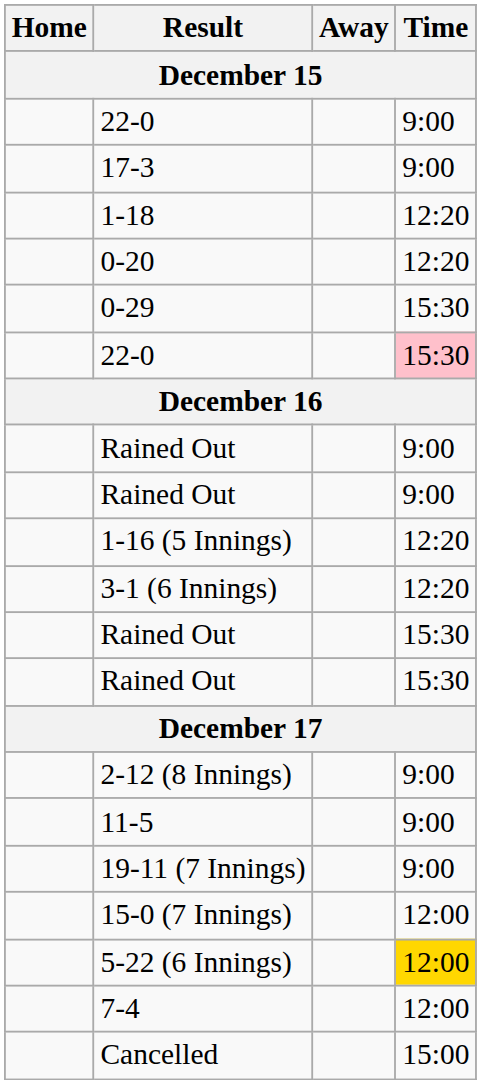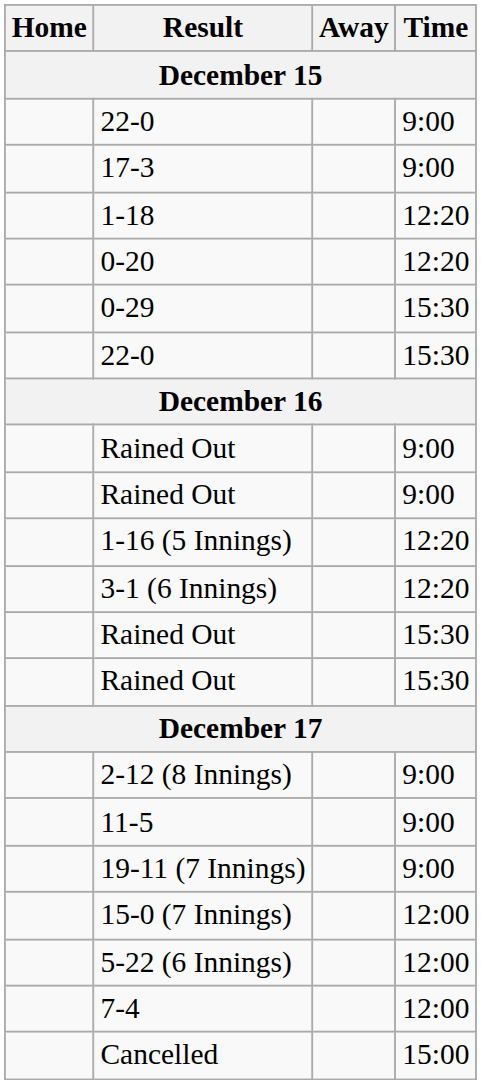(436, 354) pink background -> (436, 354) no background
(436, 961) gold background -> (436, 961) no background
